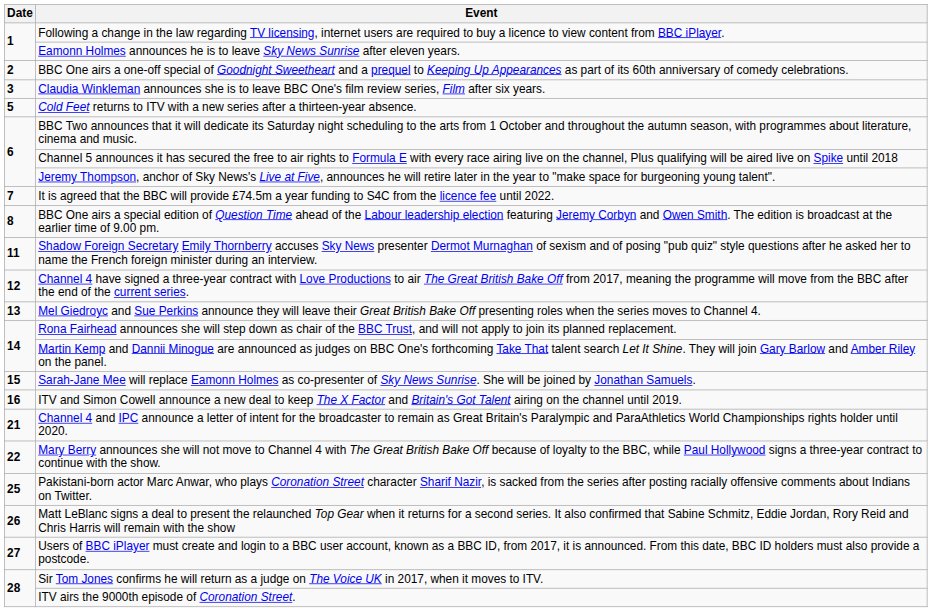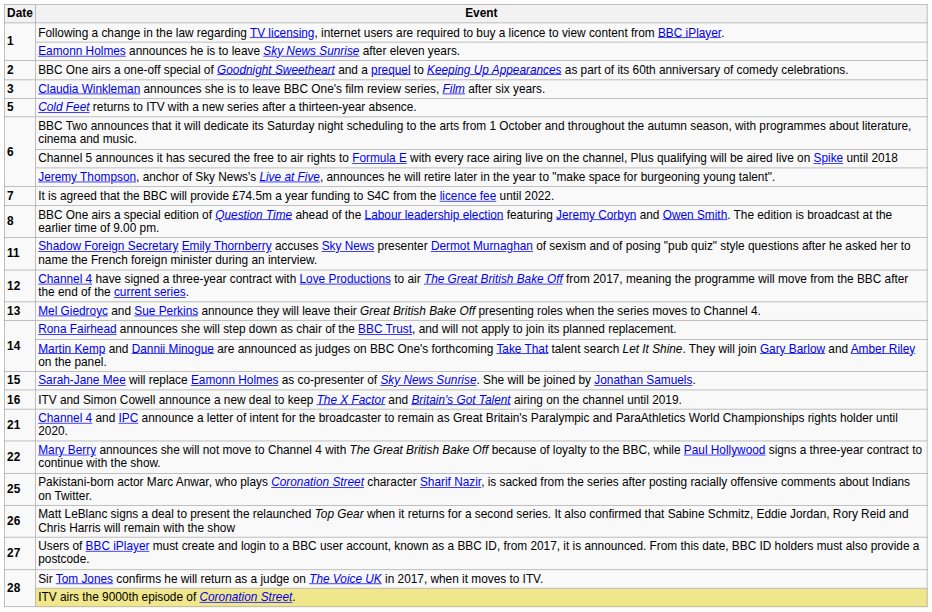(167, 597) no background -> (167, 597) khaki background
